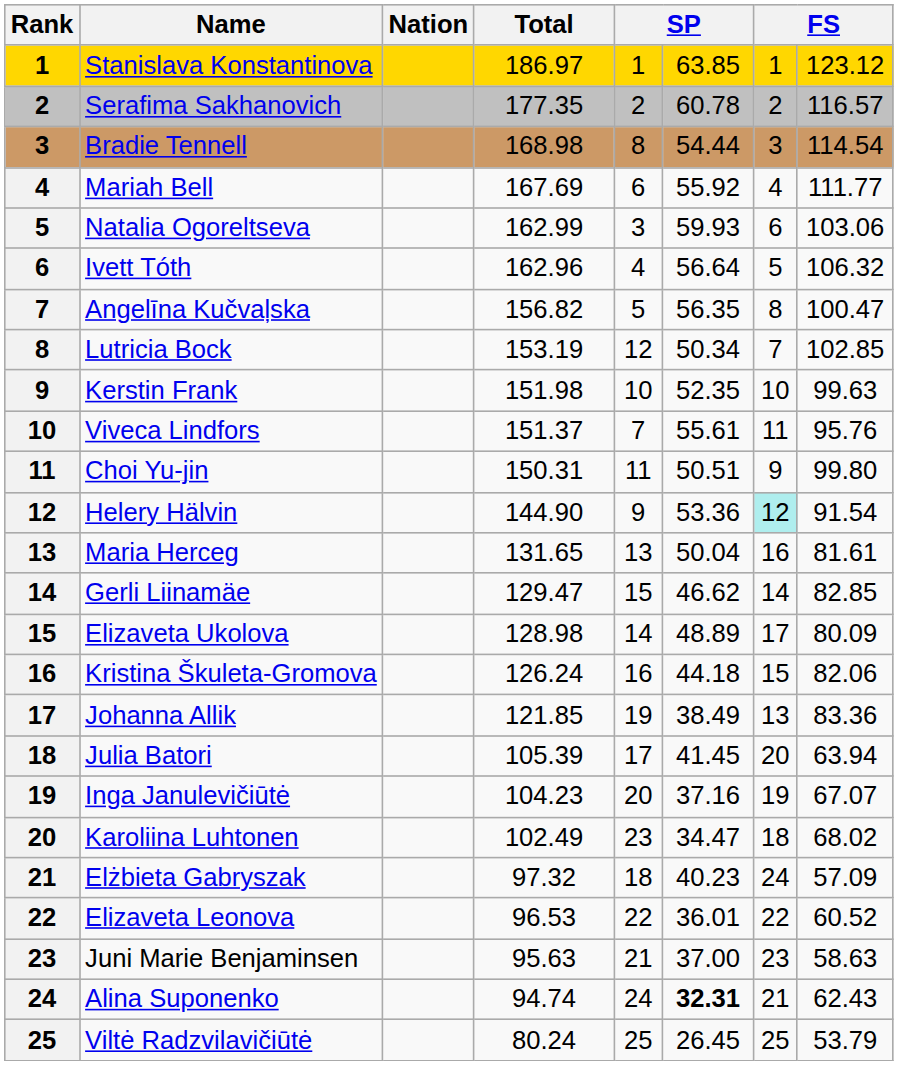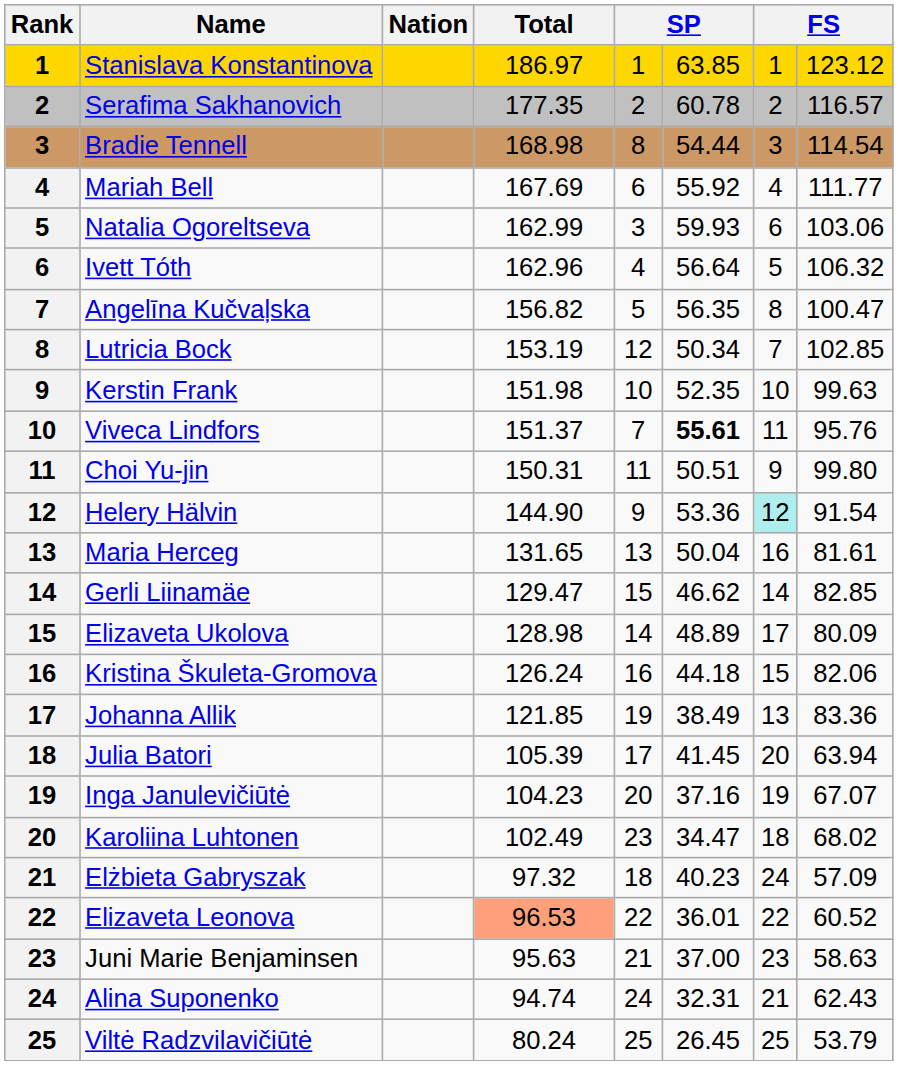(708, 430) normal -> (708, 430) bold
(544, 918) no background -> (544, 918) lightsalmon background
(708, 999) bold -> (708, 999) normal
